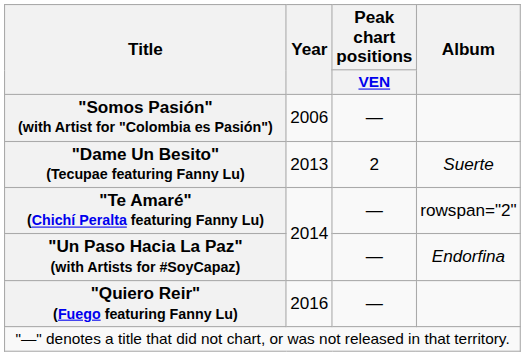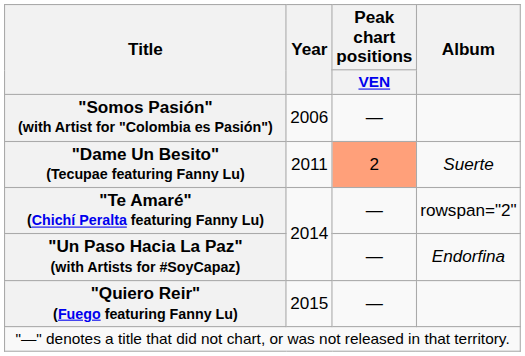(309, 164) 2013 -> (309, 164) 2011
(374, 164) no background -> (374, 164) lightsalmon background
(309, 303) 2016 -> (309, 303) 2015
